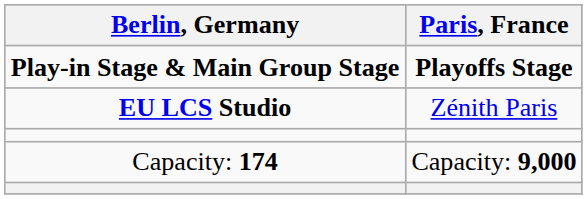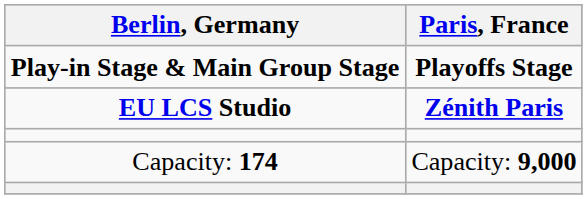(494, 107) normal -> (494, 107) bold
